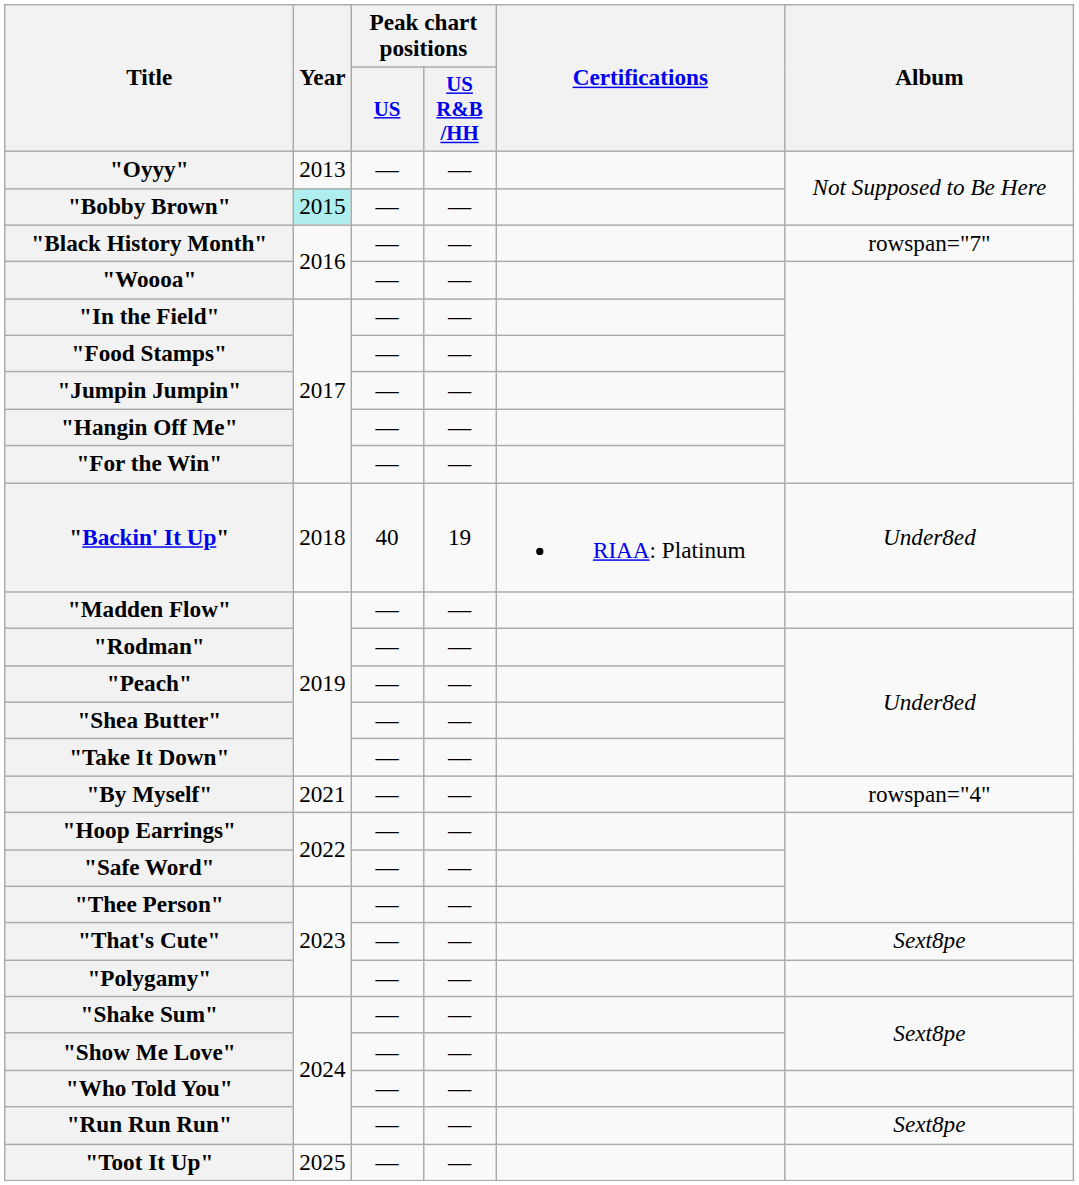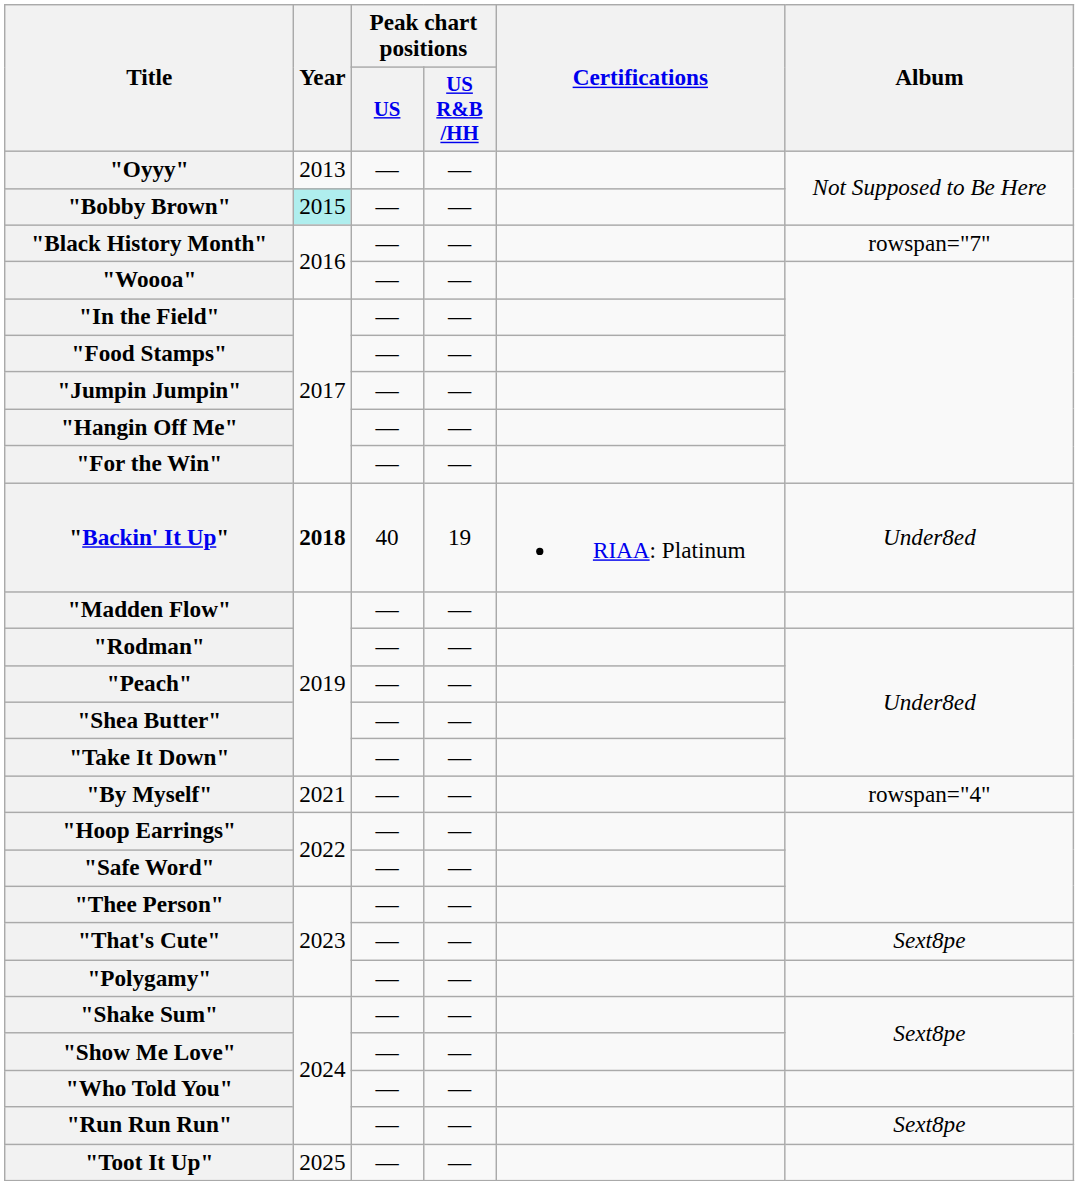(322, 536) normal -> (322, 536) bold
